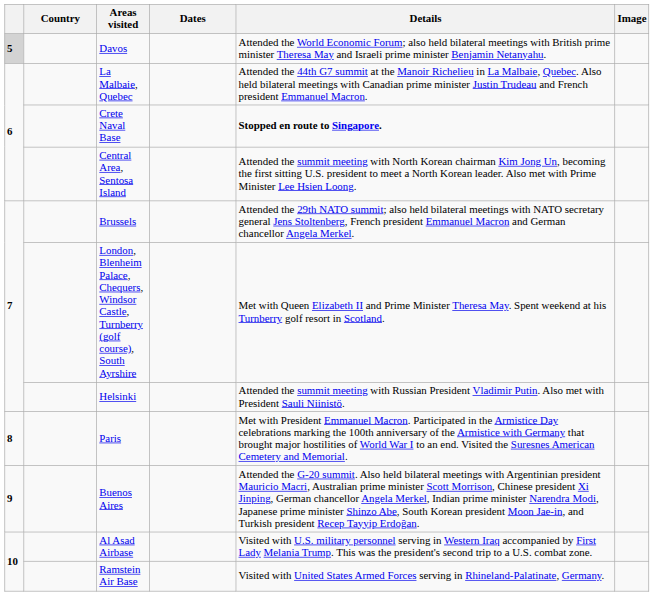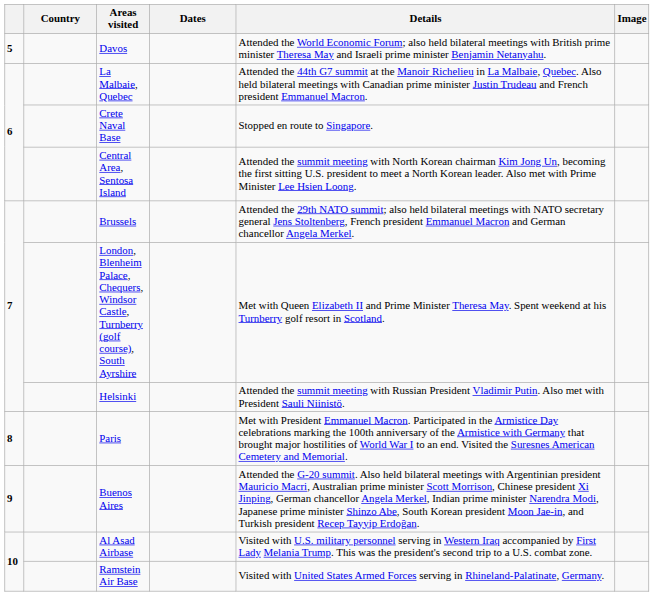(10, 48) lightgrey background -> (10, 48) no background
(310, 126) bold -> (306, 126) normal
